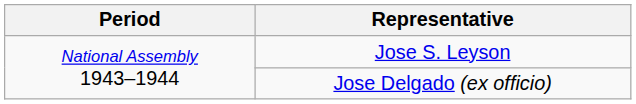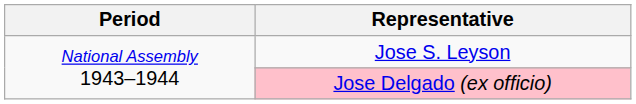(443, 83) no background -> (443, 83) pink background
